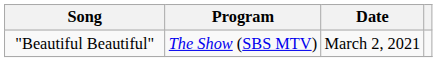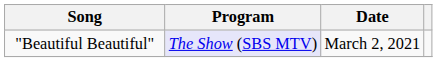(243, 43) no background -> (243, 43) lavender background
